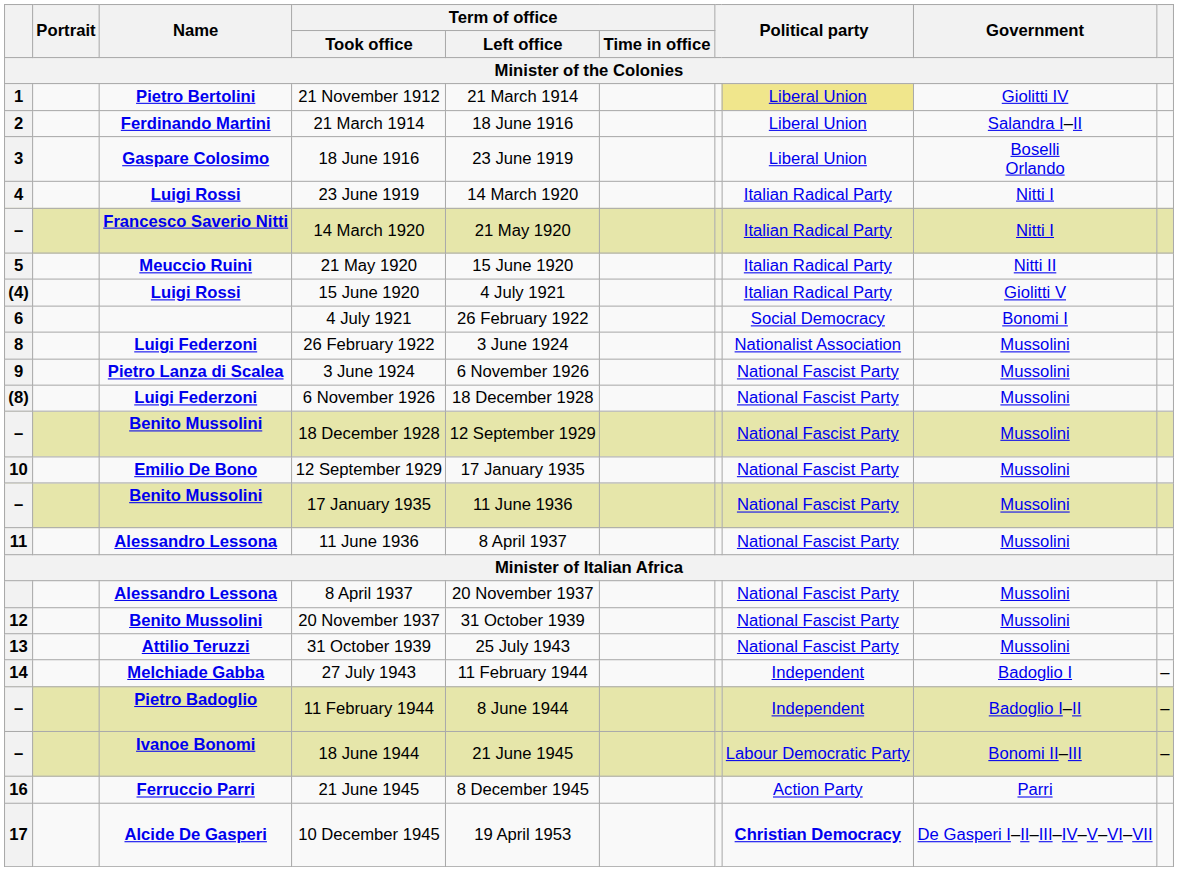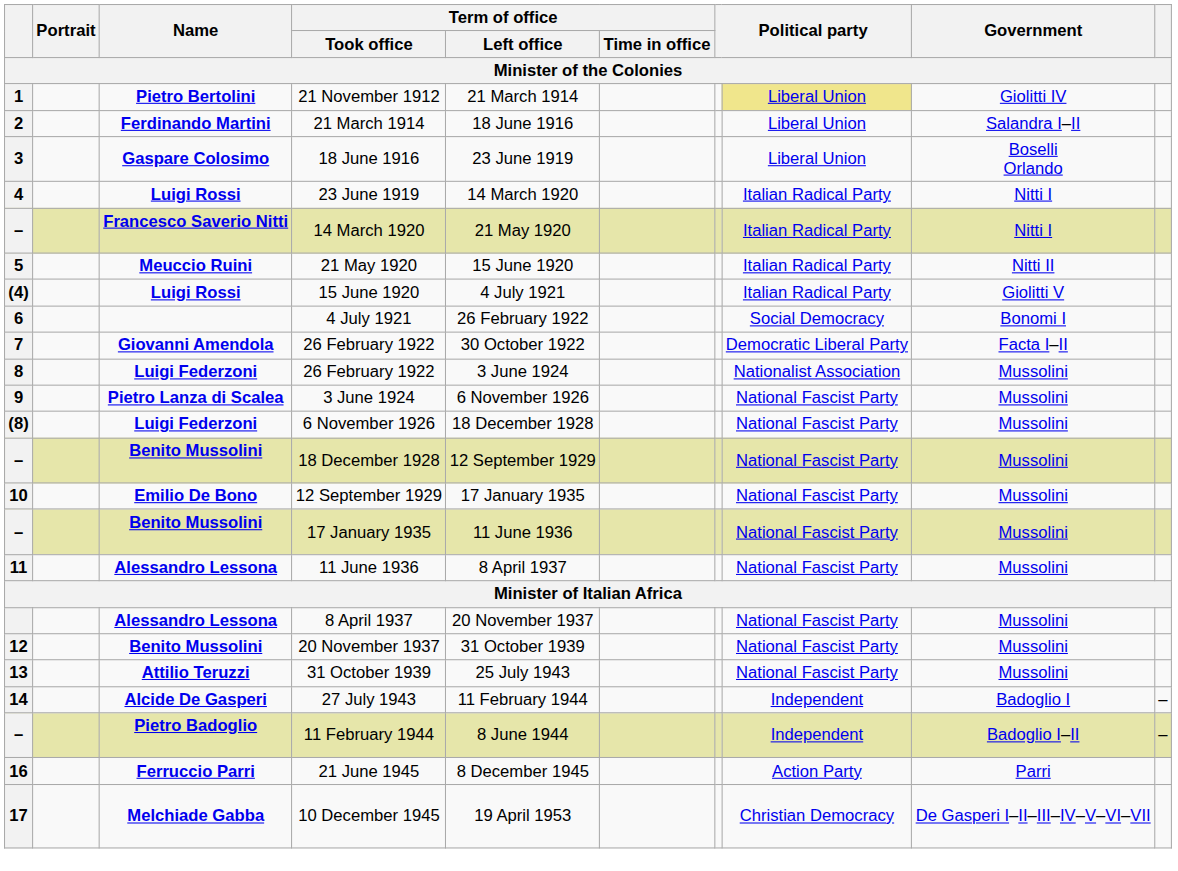+ row: (19, 345)
(196, 673) Melchiade Gabba -> (196, 699) Alcide De Gasperi
- row: (19, 754)
(196, 834) Alcide De Gasperi -> (196, 816) Melchiade Gabba
(818, 834) bold -> (817, 816) normal
